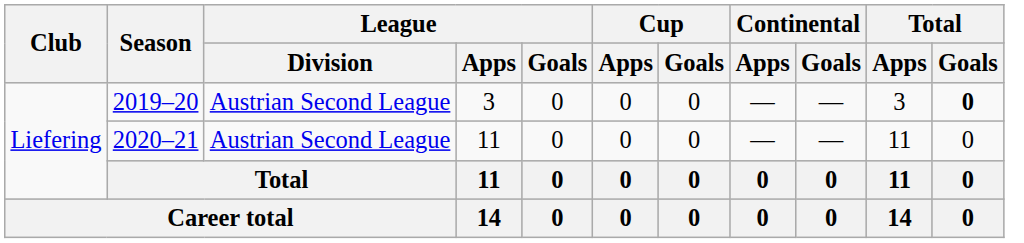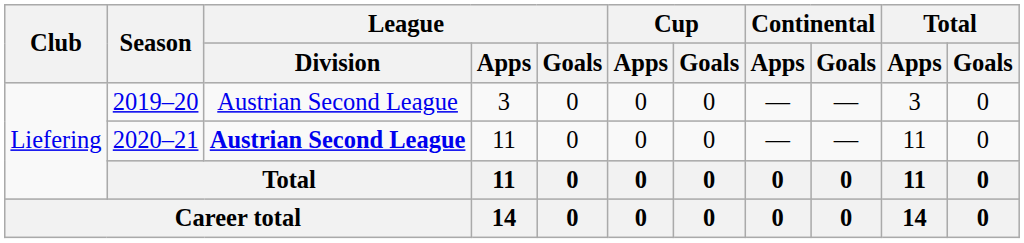(968, 101) bold -> (983, 101) normal
(330, 140) normal -> (338, 140) bold
